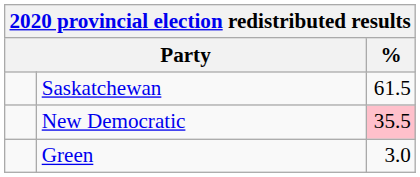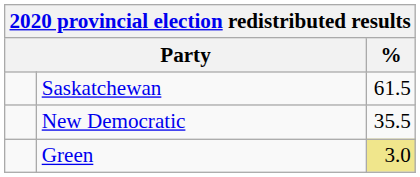(392, 121) pink background -> (392, 121) no background
(398, 155) no background -> (398, 155) khaki background
